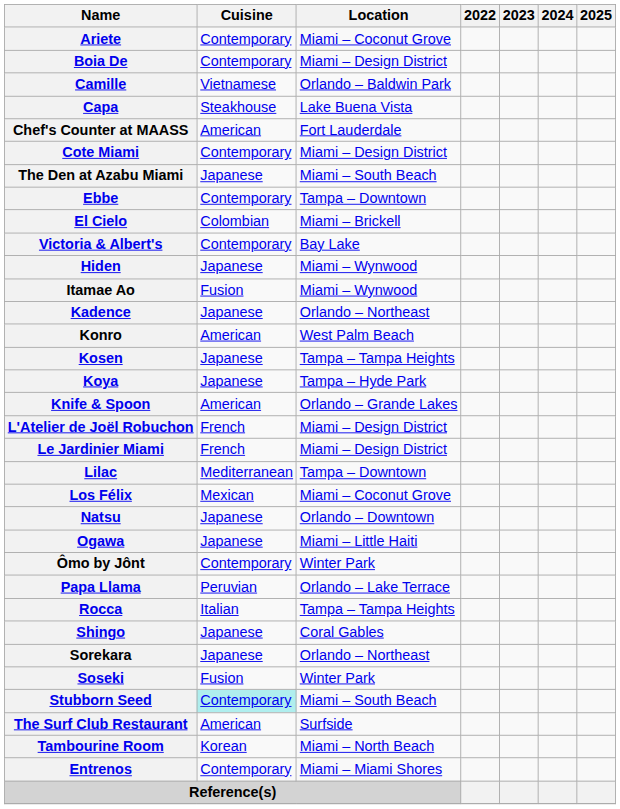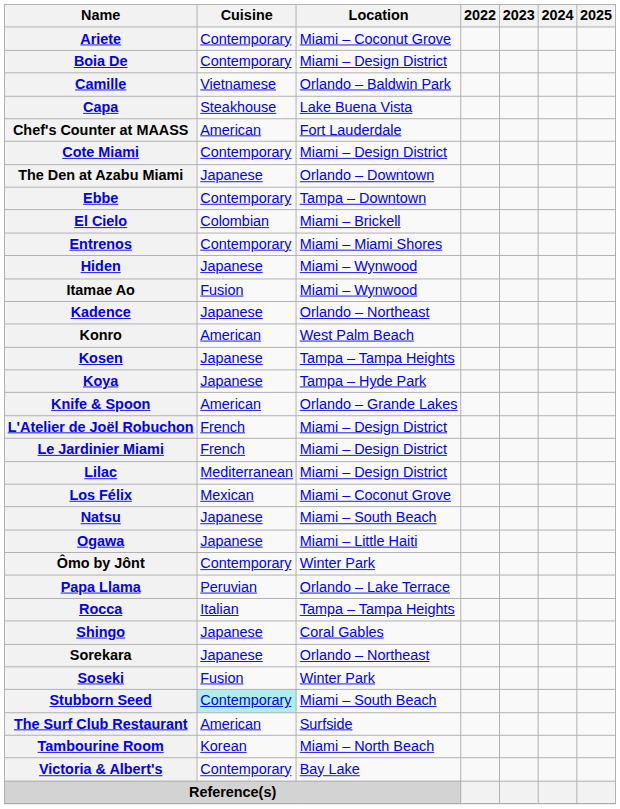(368, 175) Miami – South Beach -> (367, 175) Orlando – Downtown
rows swapped: (101, 769) <-> (101, 244)
(363, 472) Tampa – Downtown -> (373, 472) Miami – Design District
(367, 518) Orlando – Downtown -> (368, 518) Miami – South Beach
